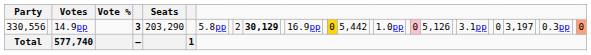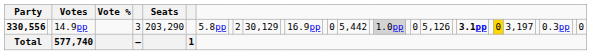(26, 27) normal -> (26, 27) bold
(138, 27) bold -> (138, 27) normal
(262, 27) bold -> (262, 27) normal
(332, 27) gold background -> (332, 27) no background
(390, 27) no background -> (390, 27) lightgrey background
(415, 27) pink background -> (415, 27) no background
(473, 27) normal -> (473, 27) bold
(498, 27) no background -> (498, 27) gold background
(581, 27) lightsalmon background -> (581, 27) no background
